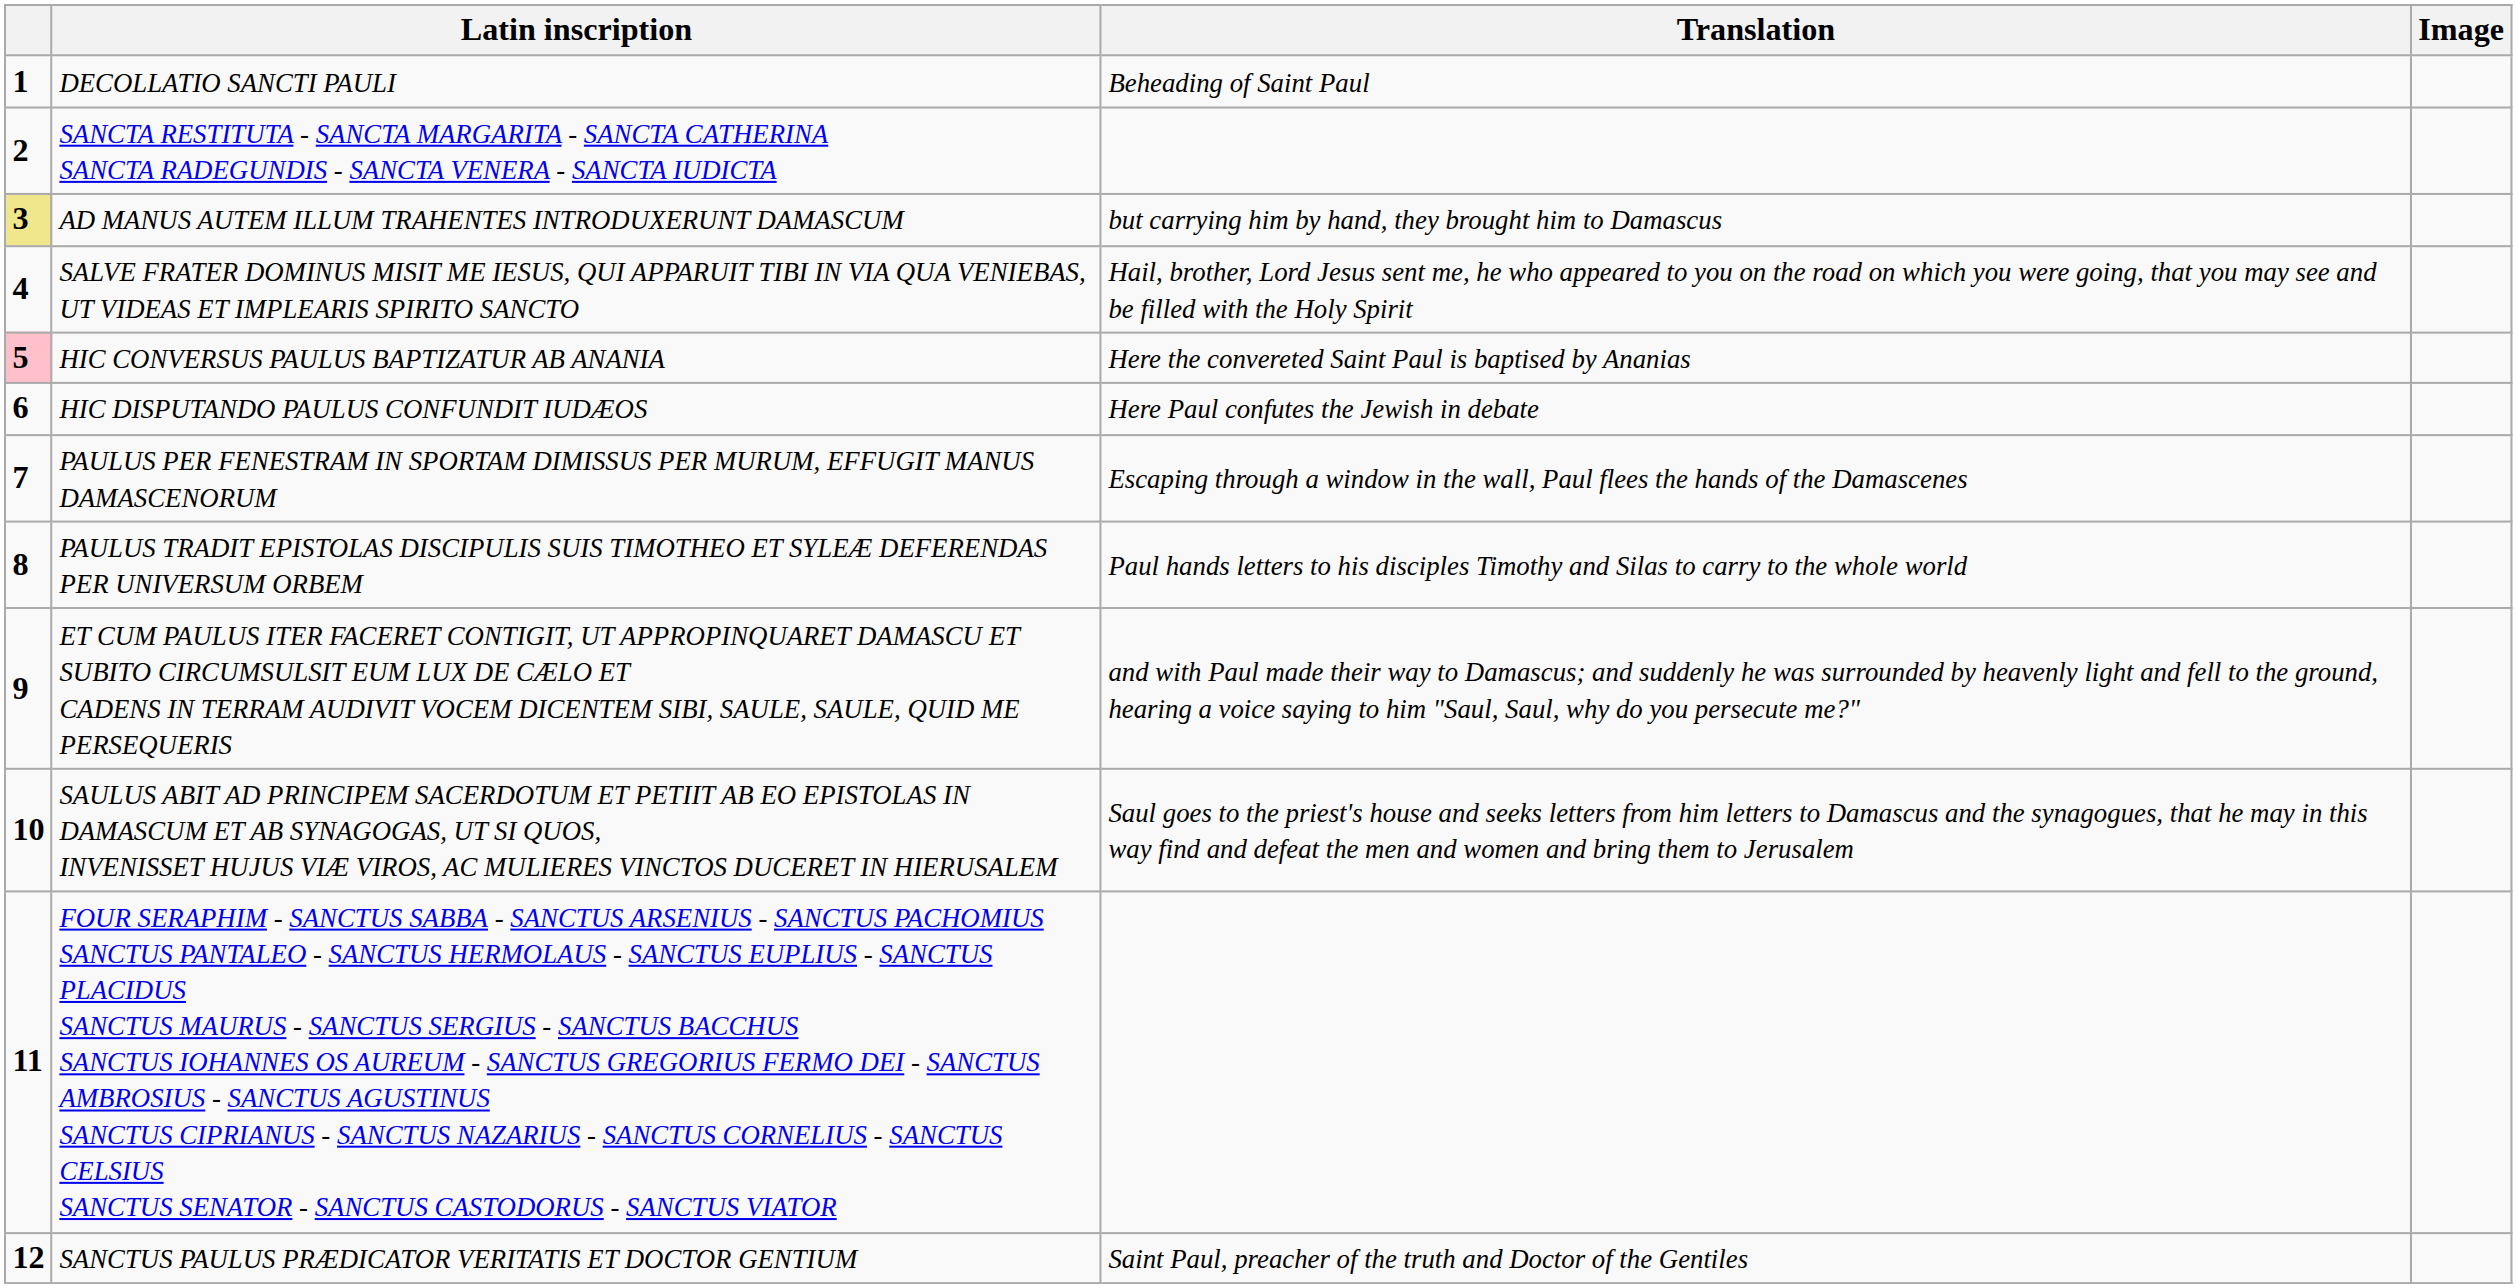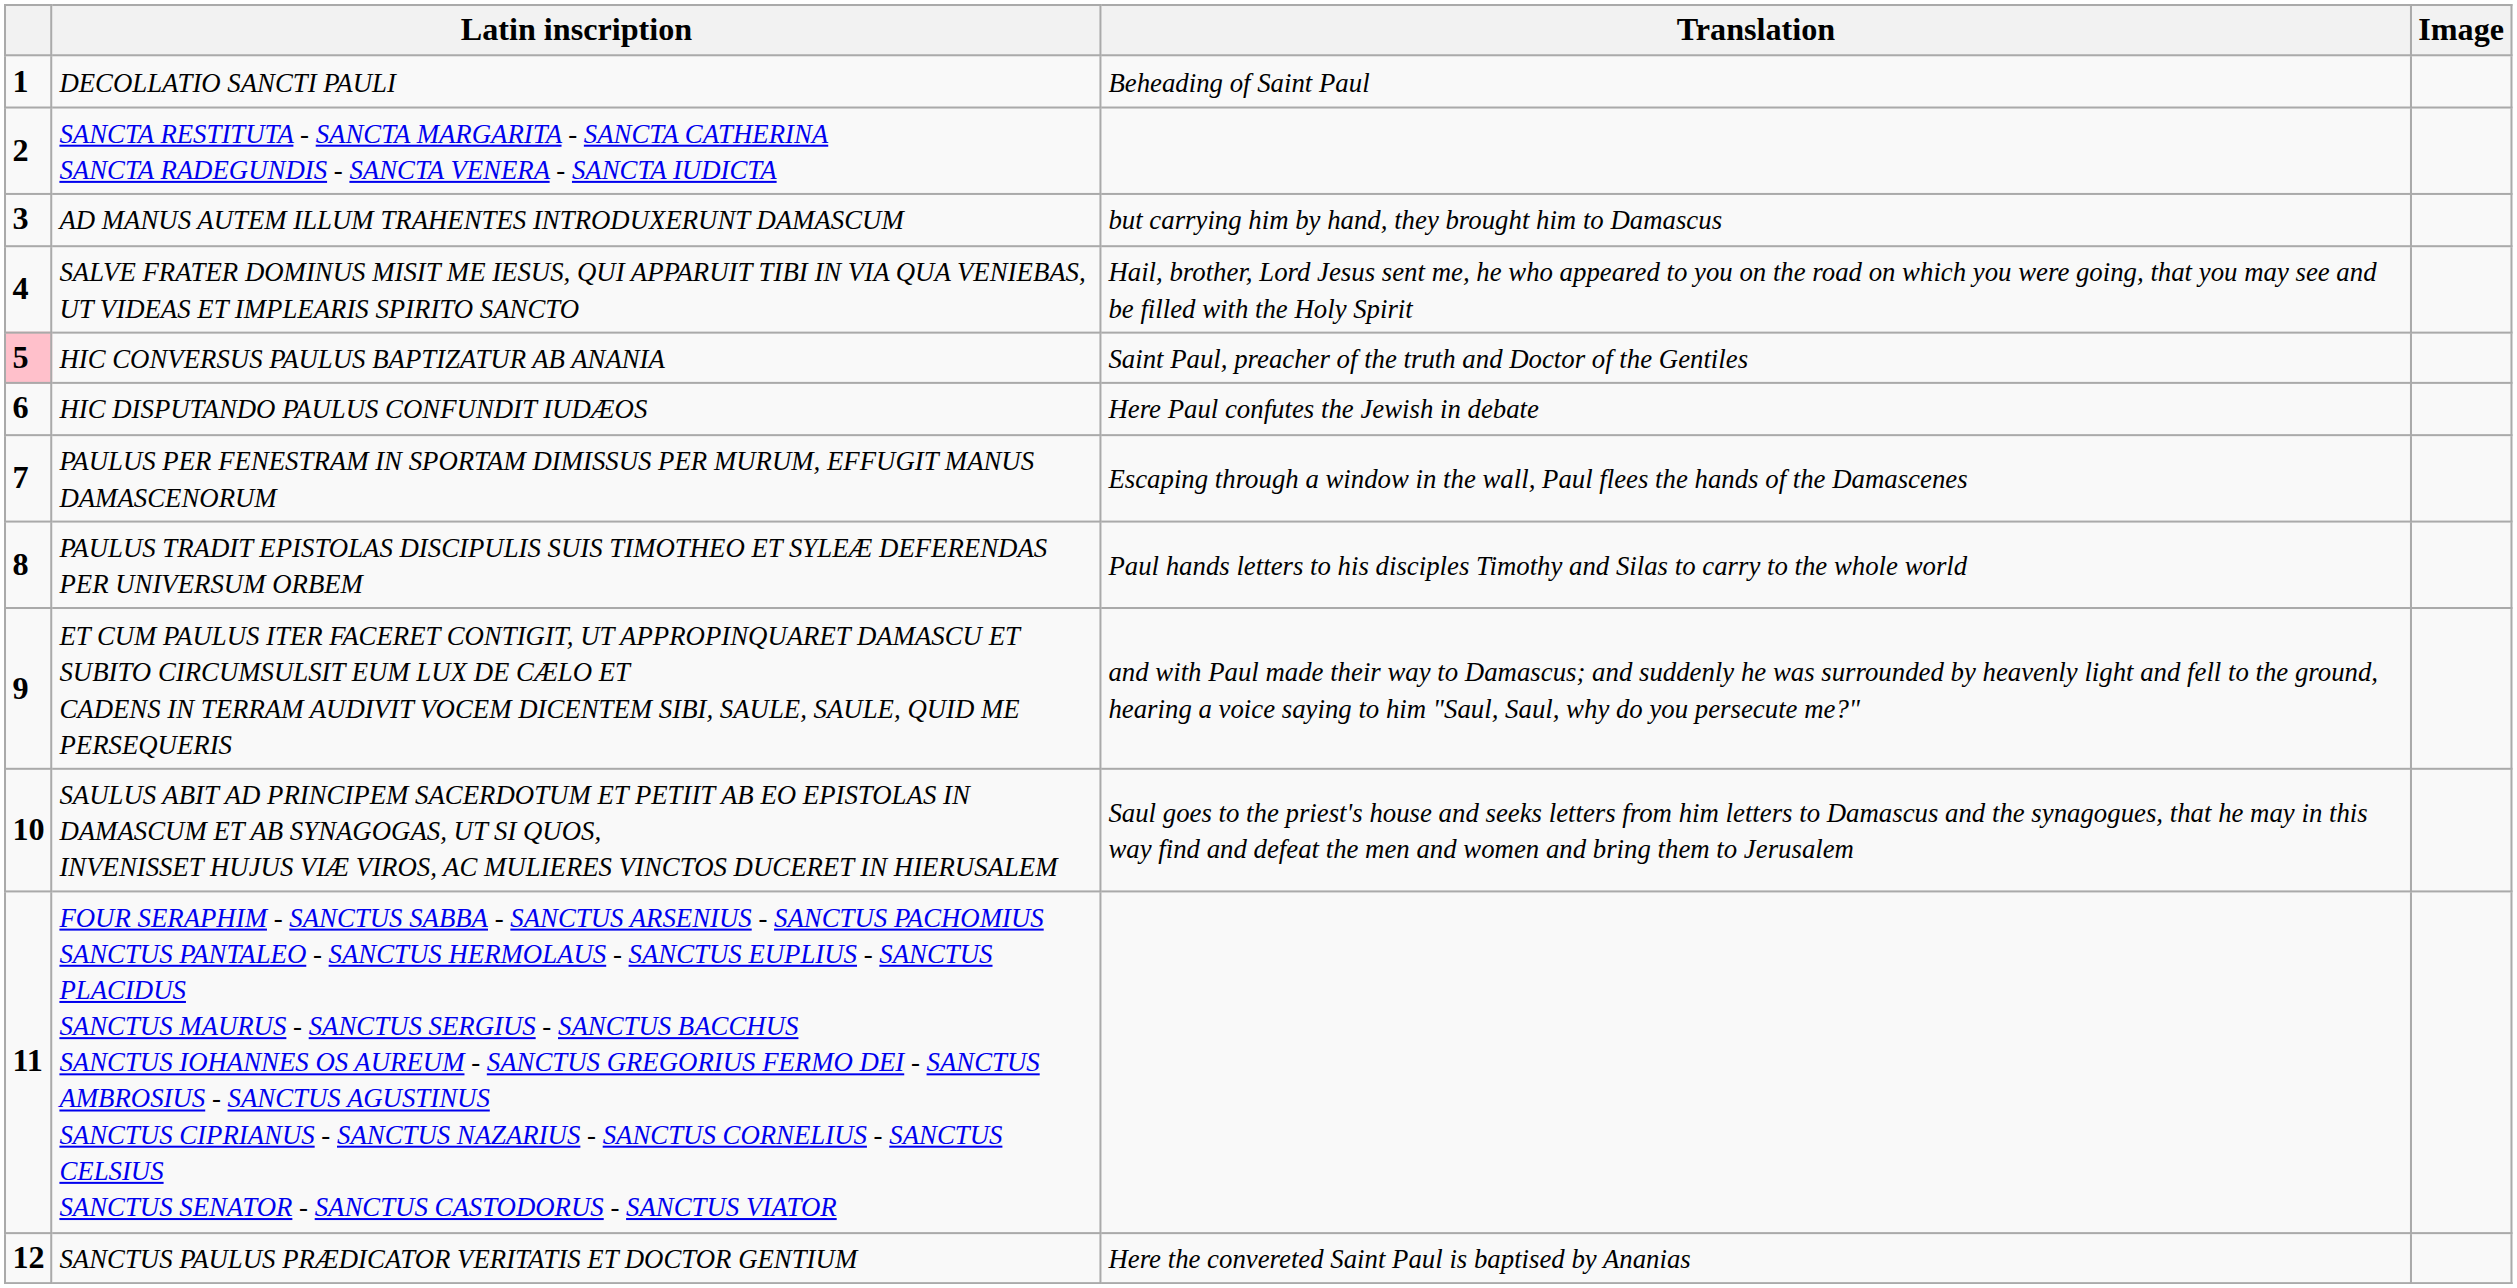(20, 219) khaki background -> (20, 219) no background
(1400, 359) Here the convereted Saint Paul is baptised by Ananias -> (1428, 359) Saint Paul, preacher of the truth and Doctor of the Gentiles
(1428, 1259) Saint Paul, preacher of the truth and Doctor of the Gentiles -> (1400, 1259) Here the convereted Saint Paul is baptised by Ananias
